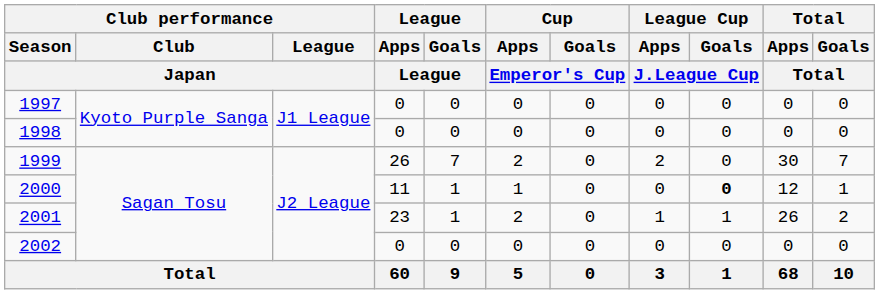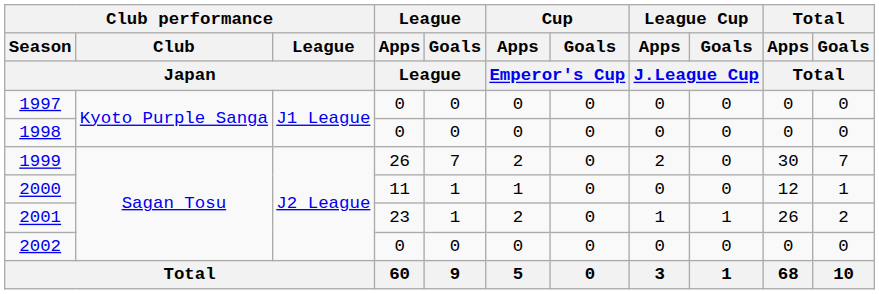(727, 189) bold -> (727, 189) normal
